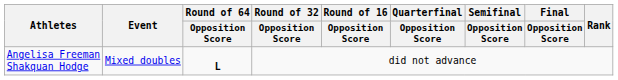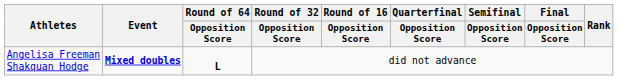(143, 60) normal -> (143, 60) bold
